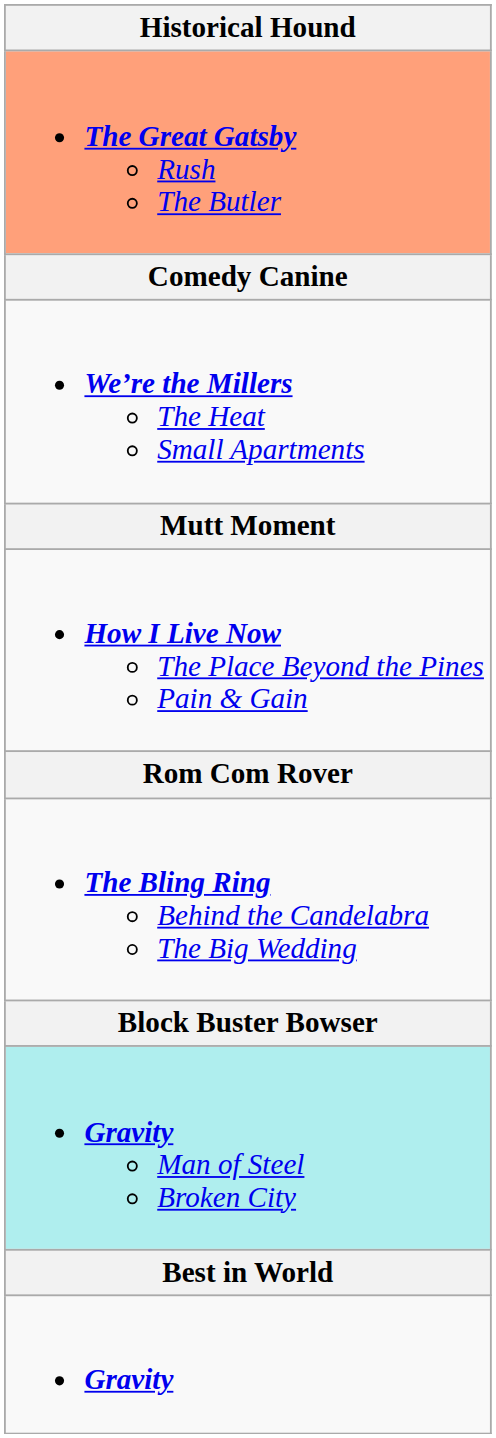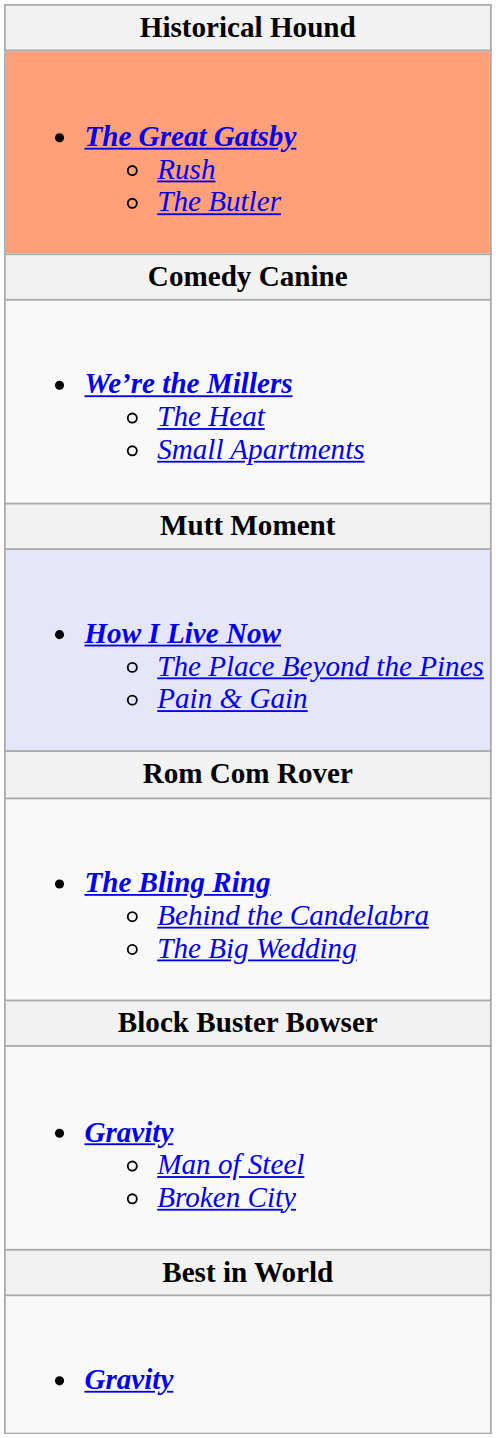(248, 667) no background -> (248, 667) lavender background
(248, 1164) paleturquoise background -> (248, 1164) no background
